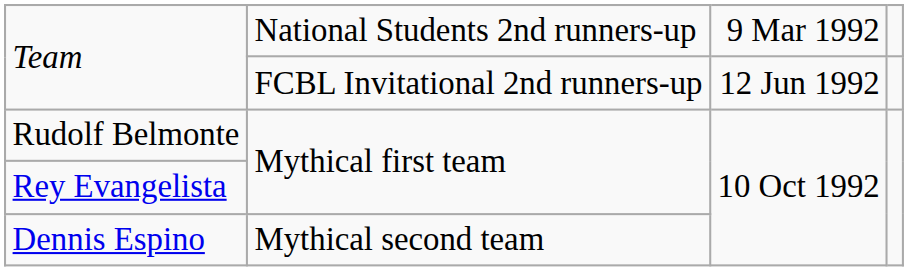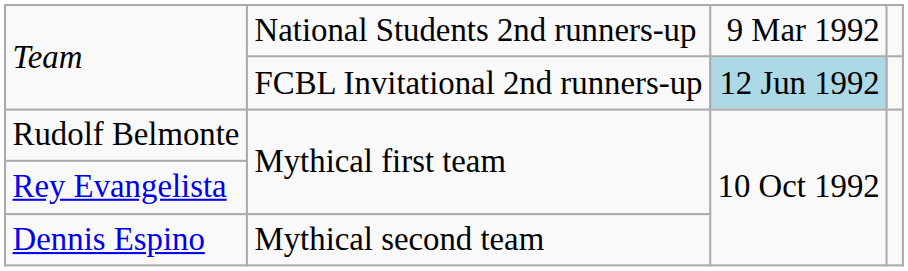(800, 82) no background -> (800, 82) lightblue background
